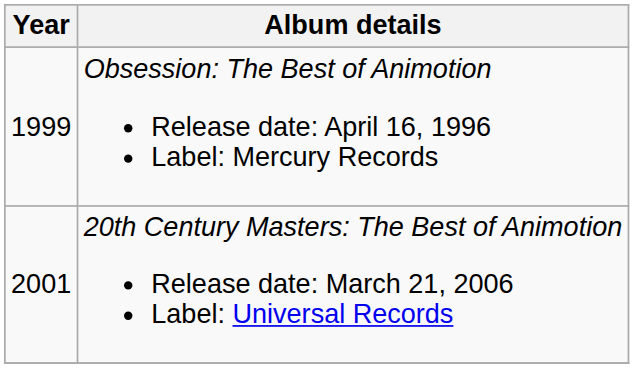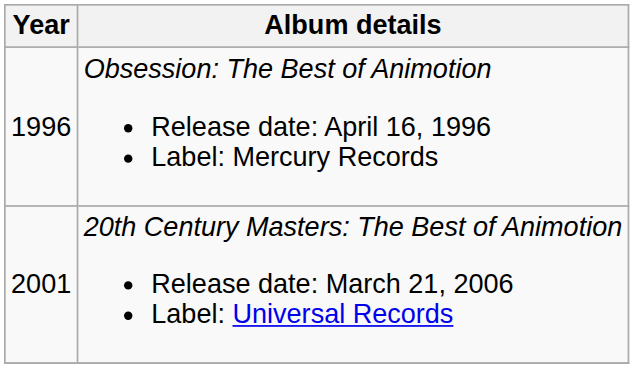(41, 126) 1999 -> (41, 126) 1996
